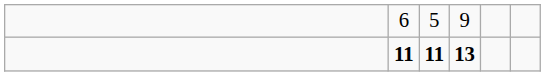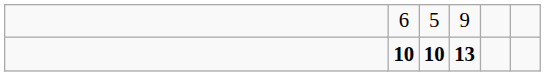(404, 53) 11 -> (404, 53) 10
(434, 53) 11 -> (434, 53) 10
